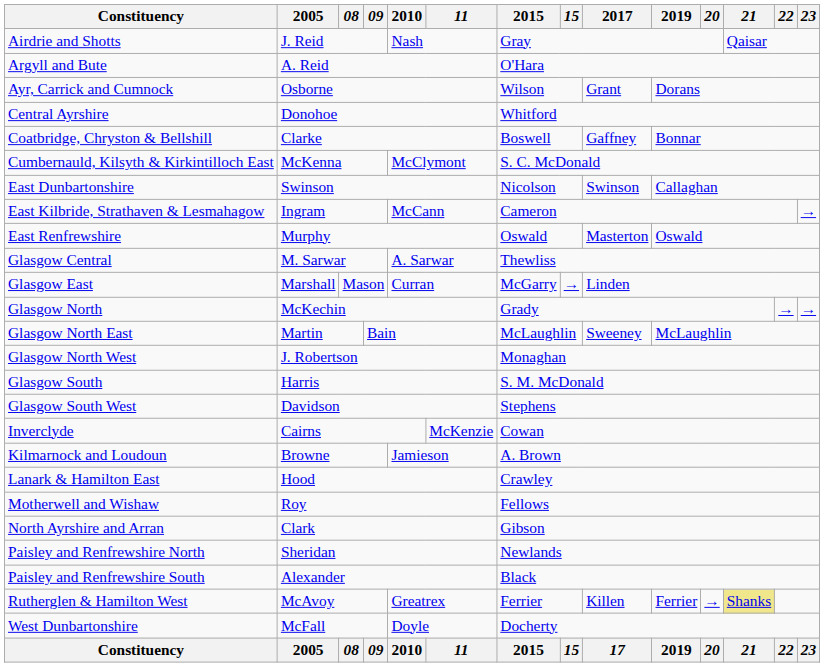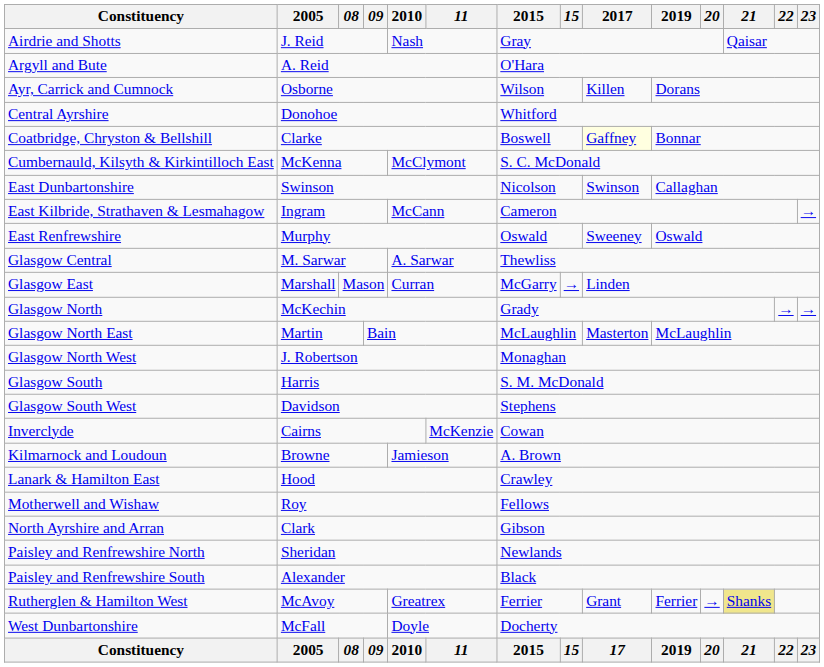(604, 89) Grant -> (605, 89) Killen
(611, 138) no background -> (611, 138) lightyellow background
(617, 235) Masterton -> (614, 235) Sweeney
(614, 333) Sweeney -> (617, 333) Masterton
(605, 601) Killen -> (604, 601) Grant
